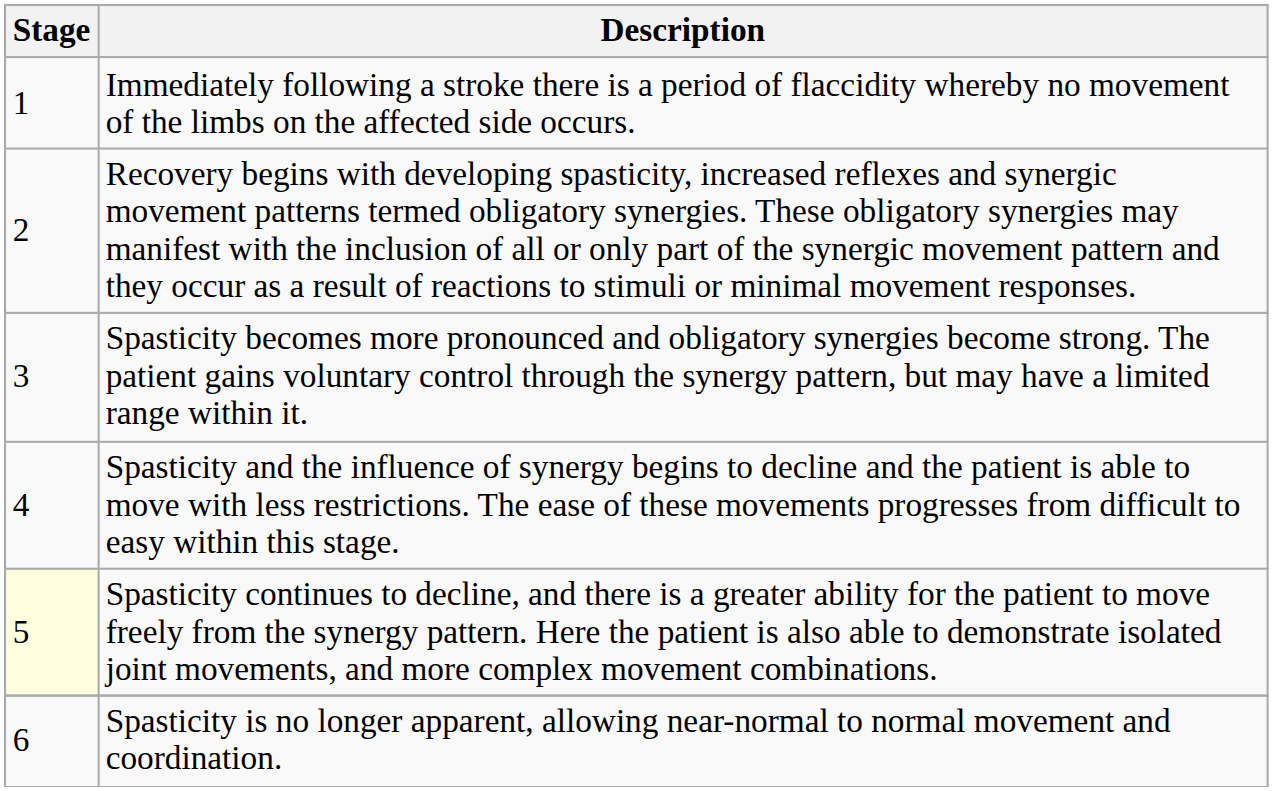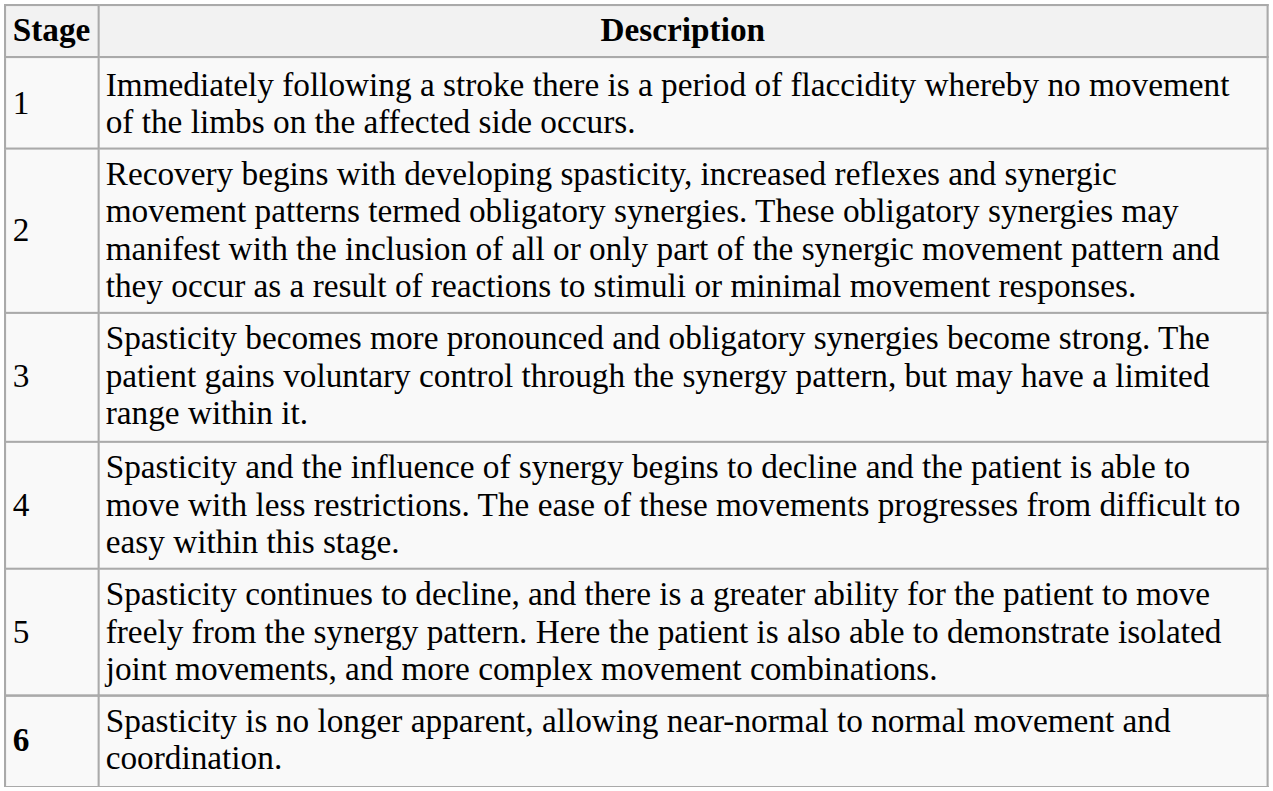(21, 631) lightyellow background -> (21, 631) no background
(21, 740) normal -> (21, 740) bold
